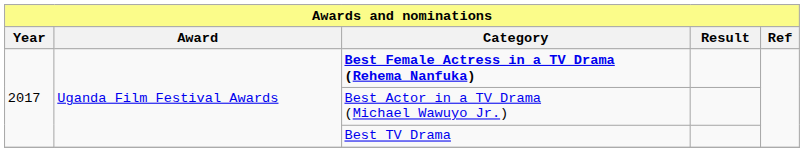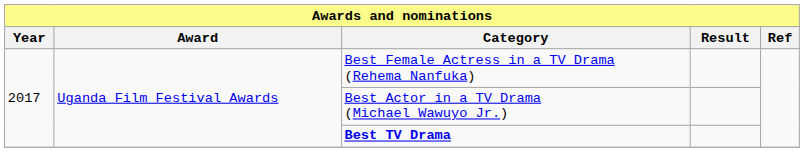(480, 68) bold -> (480, 68) normal
(398, 136) normal -> (398, 136) bold
